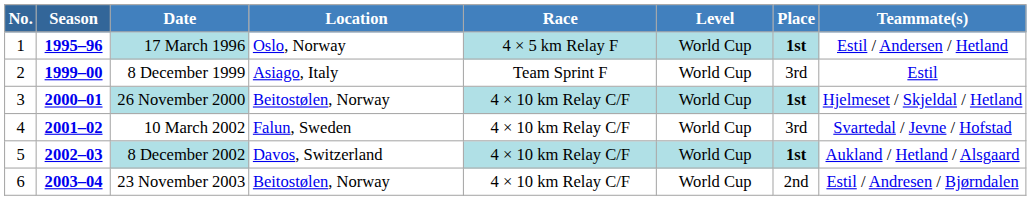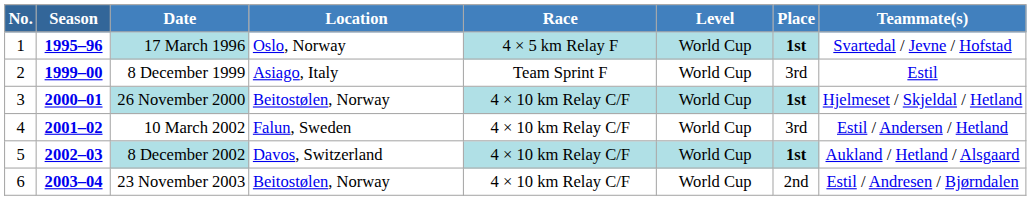(923, 45) Estil / Andersen / Hetland -> (923, 45) Svartedal / Jevne / Hofstad
(923, 127) Svartedal / Jevne / Hofstad -> (923, 127) Estil / Andersen / Hetland
